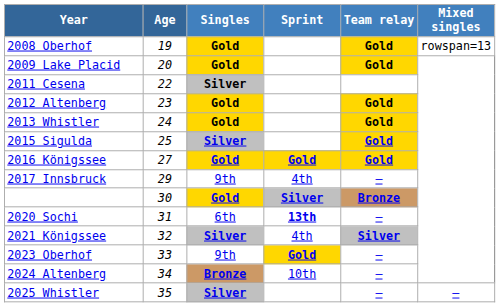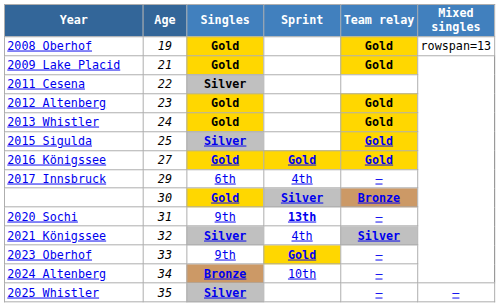(165, 65) 20 -> (165, 65) 21
(225, 179) 9th -> (225, 179) 6th
(225, 217) 6th -> (225, 217) 9th
